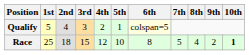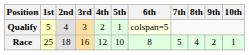(85, 42) 15 -> (85, 42) 16
(233, 42) bold -> (233, 42) normal
